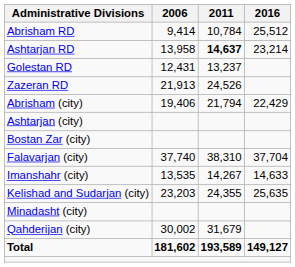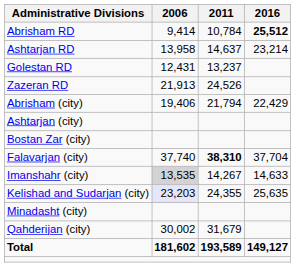(271, 31) normal -> (271, 31) bold
(224, 49) bold -> (224, 49) normal
(224, 157) normal -> (224, 157) bold
(178, 175) no background -> (178, 175) lightgrey background
(178, 193) no background -> (178, 193) lavender background
